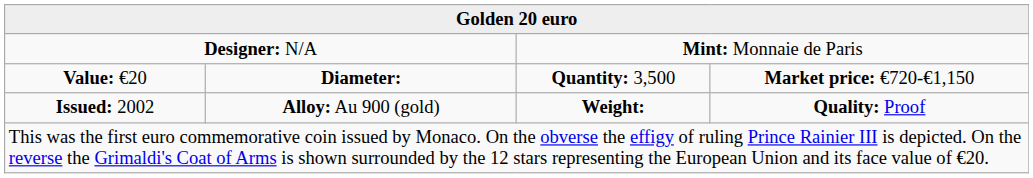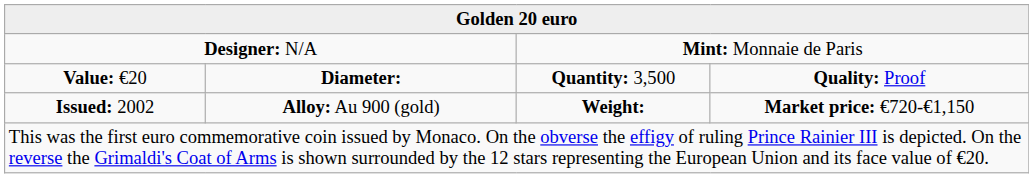(869, 78) Market price: €720-€1,150 -> (869, 78) Quality: Proof
(869, 107) Quality: Proof -> (869, 107) Market price: €720-€1,150
